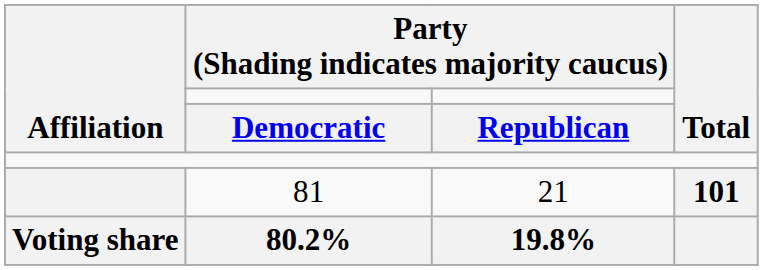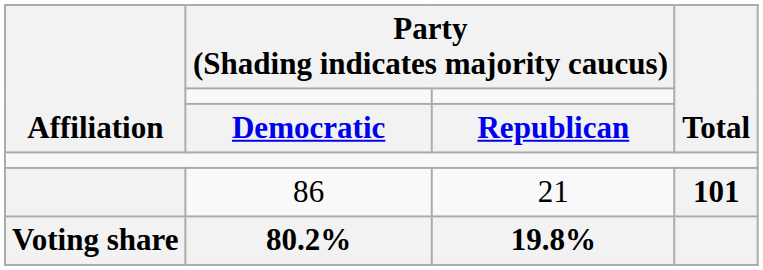(309, 191) 81 -> (309, 191) 86
